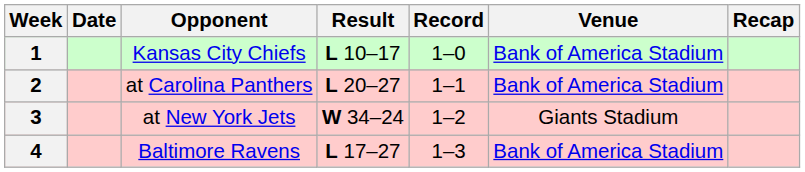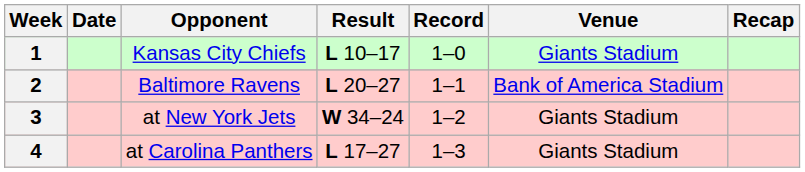(608, 53) Bank of America Stadium -> (608, 53) Giants Stadium
(219, 85) at Carolina Panthers -> (219, 85) Baltimore Ravens
(219, 150) Baltimore Ravens -> (219, 150) at Carolina Panthers
(608, 150) Bank of America Stadium -> (608, 150) Giants Stadium
